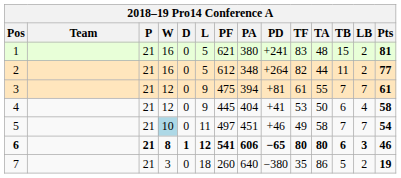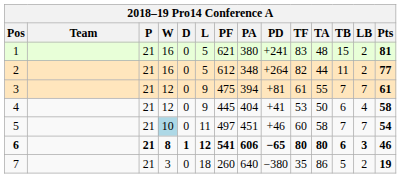(301, 126) 49 -> (301, 126) 60
